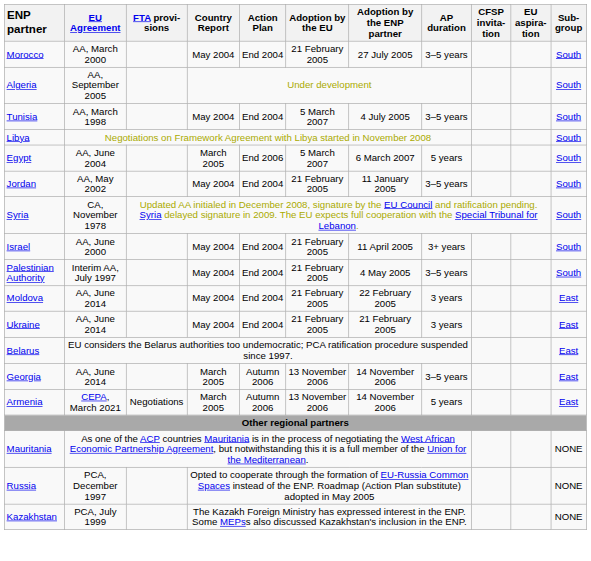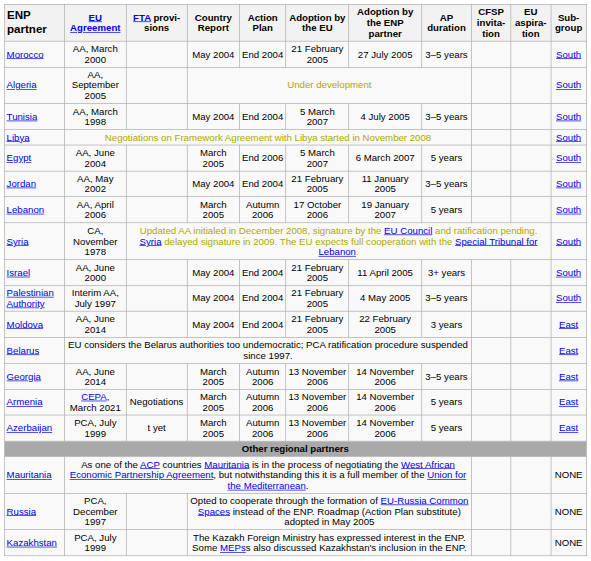+ row: (25, 210)
- row: (23, 325)
+ row: (29, 429)
